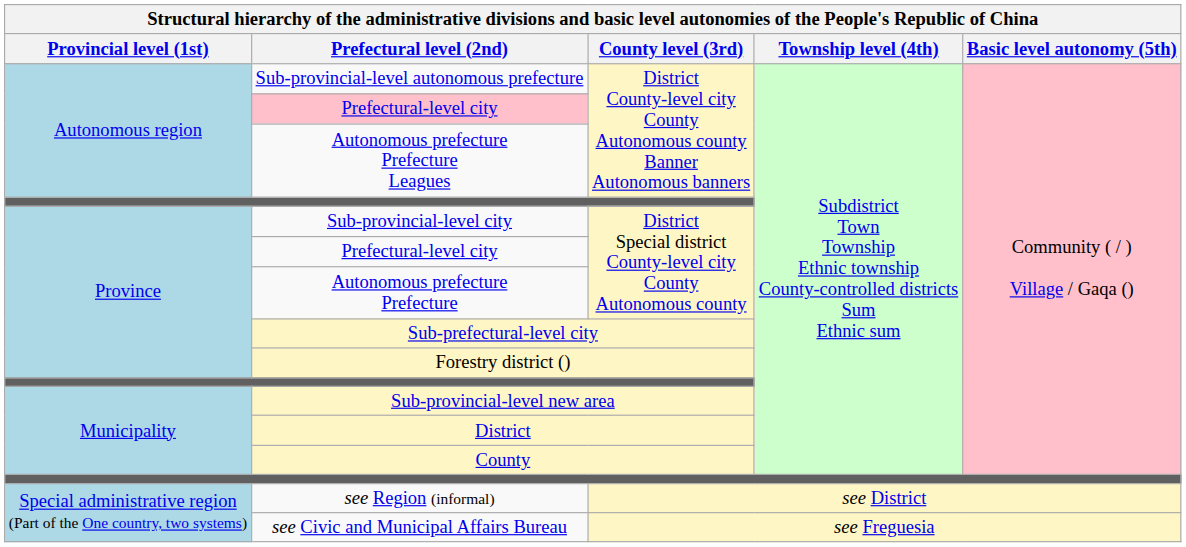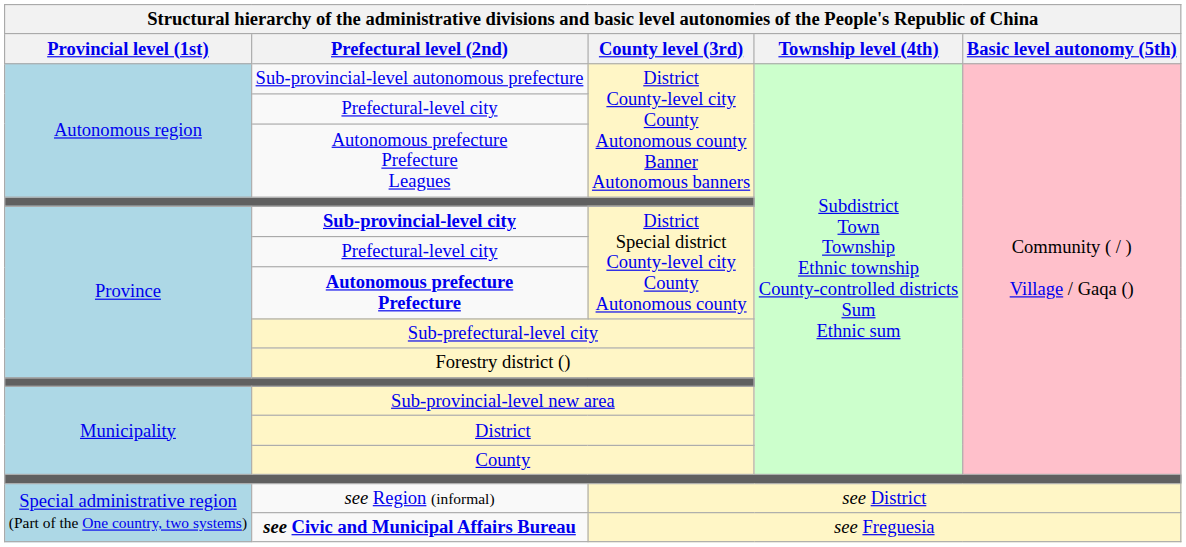(419, 108) pink background -> (419, 108) no background
(420, 220) normal -> (419, 220) bold
(420, 292) normal -> (419, 292) bold
(419, 527) normal -> (419, 527) bold
